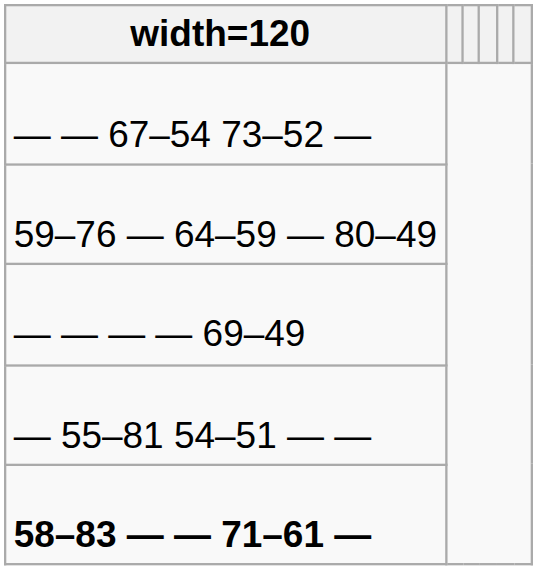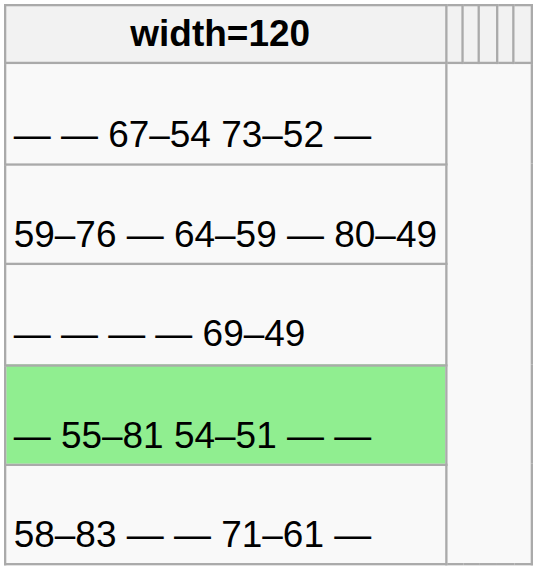(192, 434) no background -> (192, 434) lightgreen background
(192, 534) bold -> (192, 534) normal
